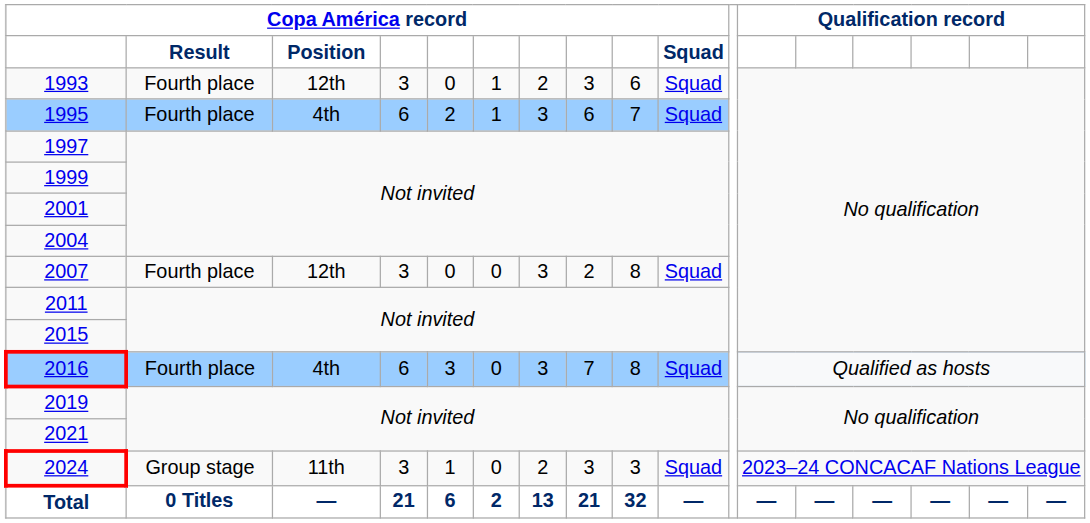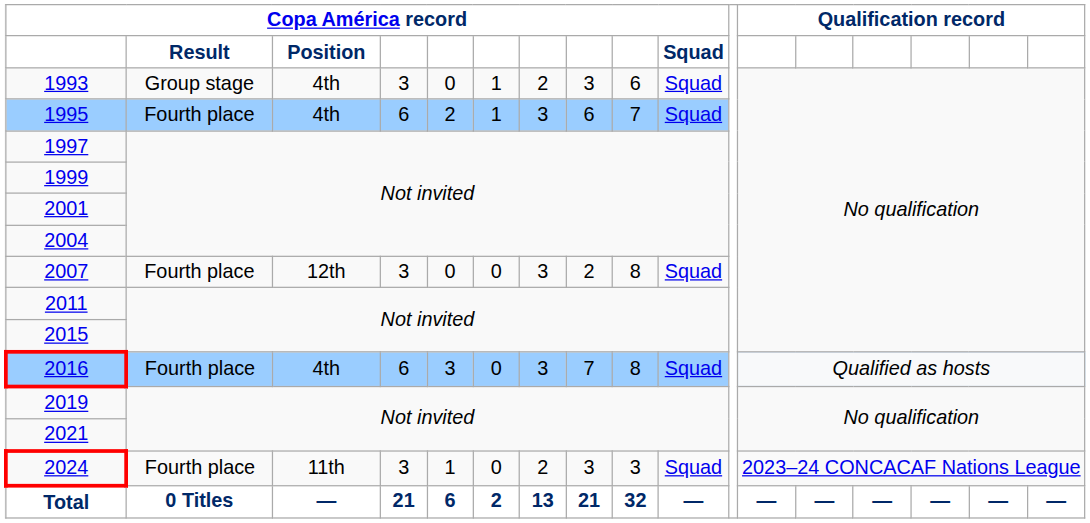(199, 83) Fourth place -> (199, 83) Group stage
(326, 83) 12th -> (326, 83) 4th
(200, 468) Group stage -> (200, 468) Fourth place
